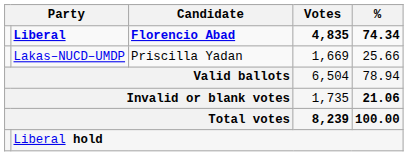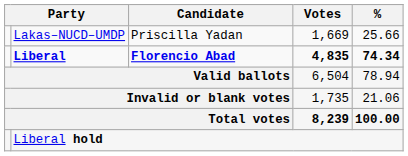rows swapped: (40, 35) <-> (69, 56)
(381, 98) bold -> (381, 98) normal
